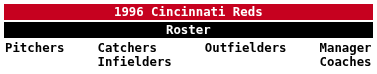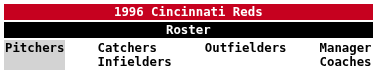(35, 48) no background -> (35, 48) lightgrey background
